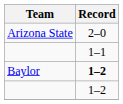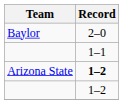(40, 33) Arizona State -> (23, 33) Baylor
(23, 71) Baylor -> (40, 71) Arizona State
